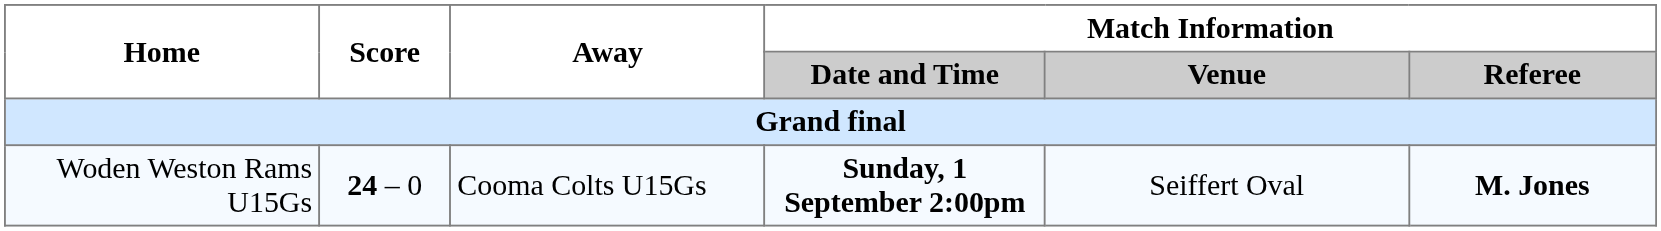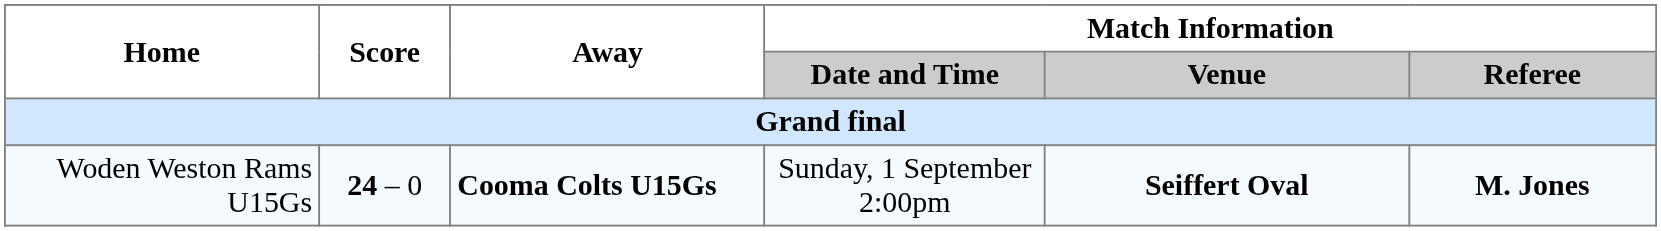(582, 184) normal -> (587, 184) bold
(905, 184) bold -> (905, 184) normal
(1227, 184) normal -> (1227, 184) bold
